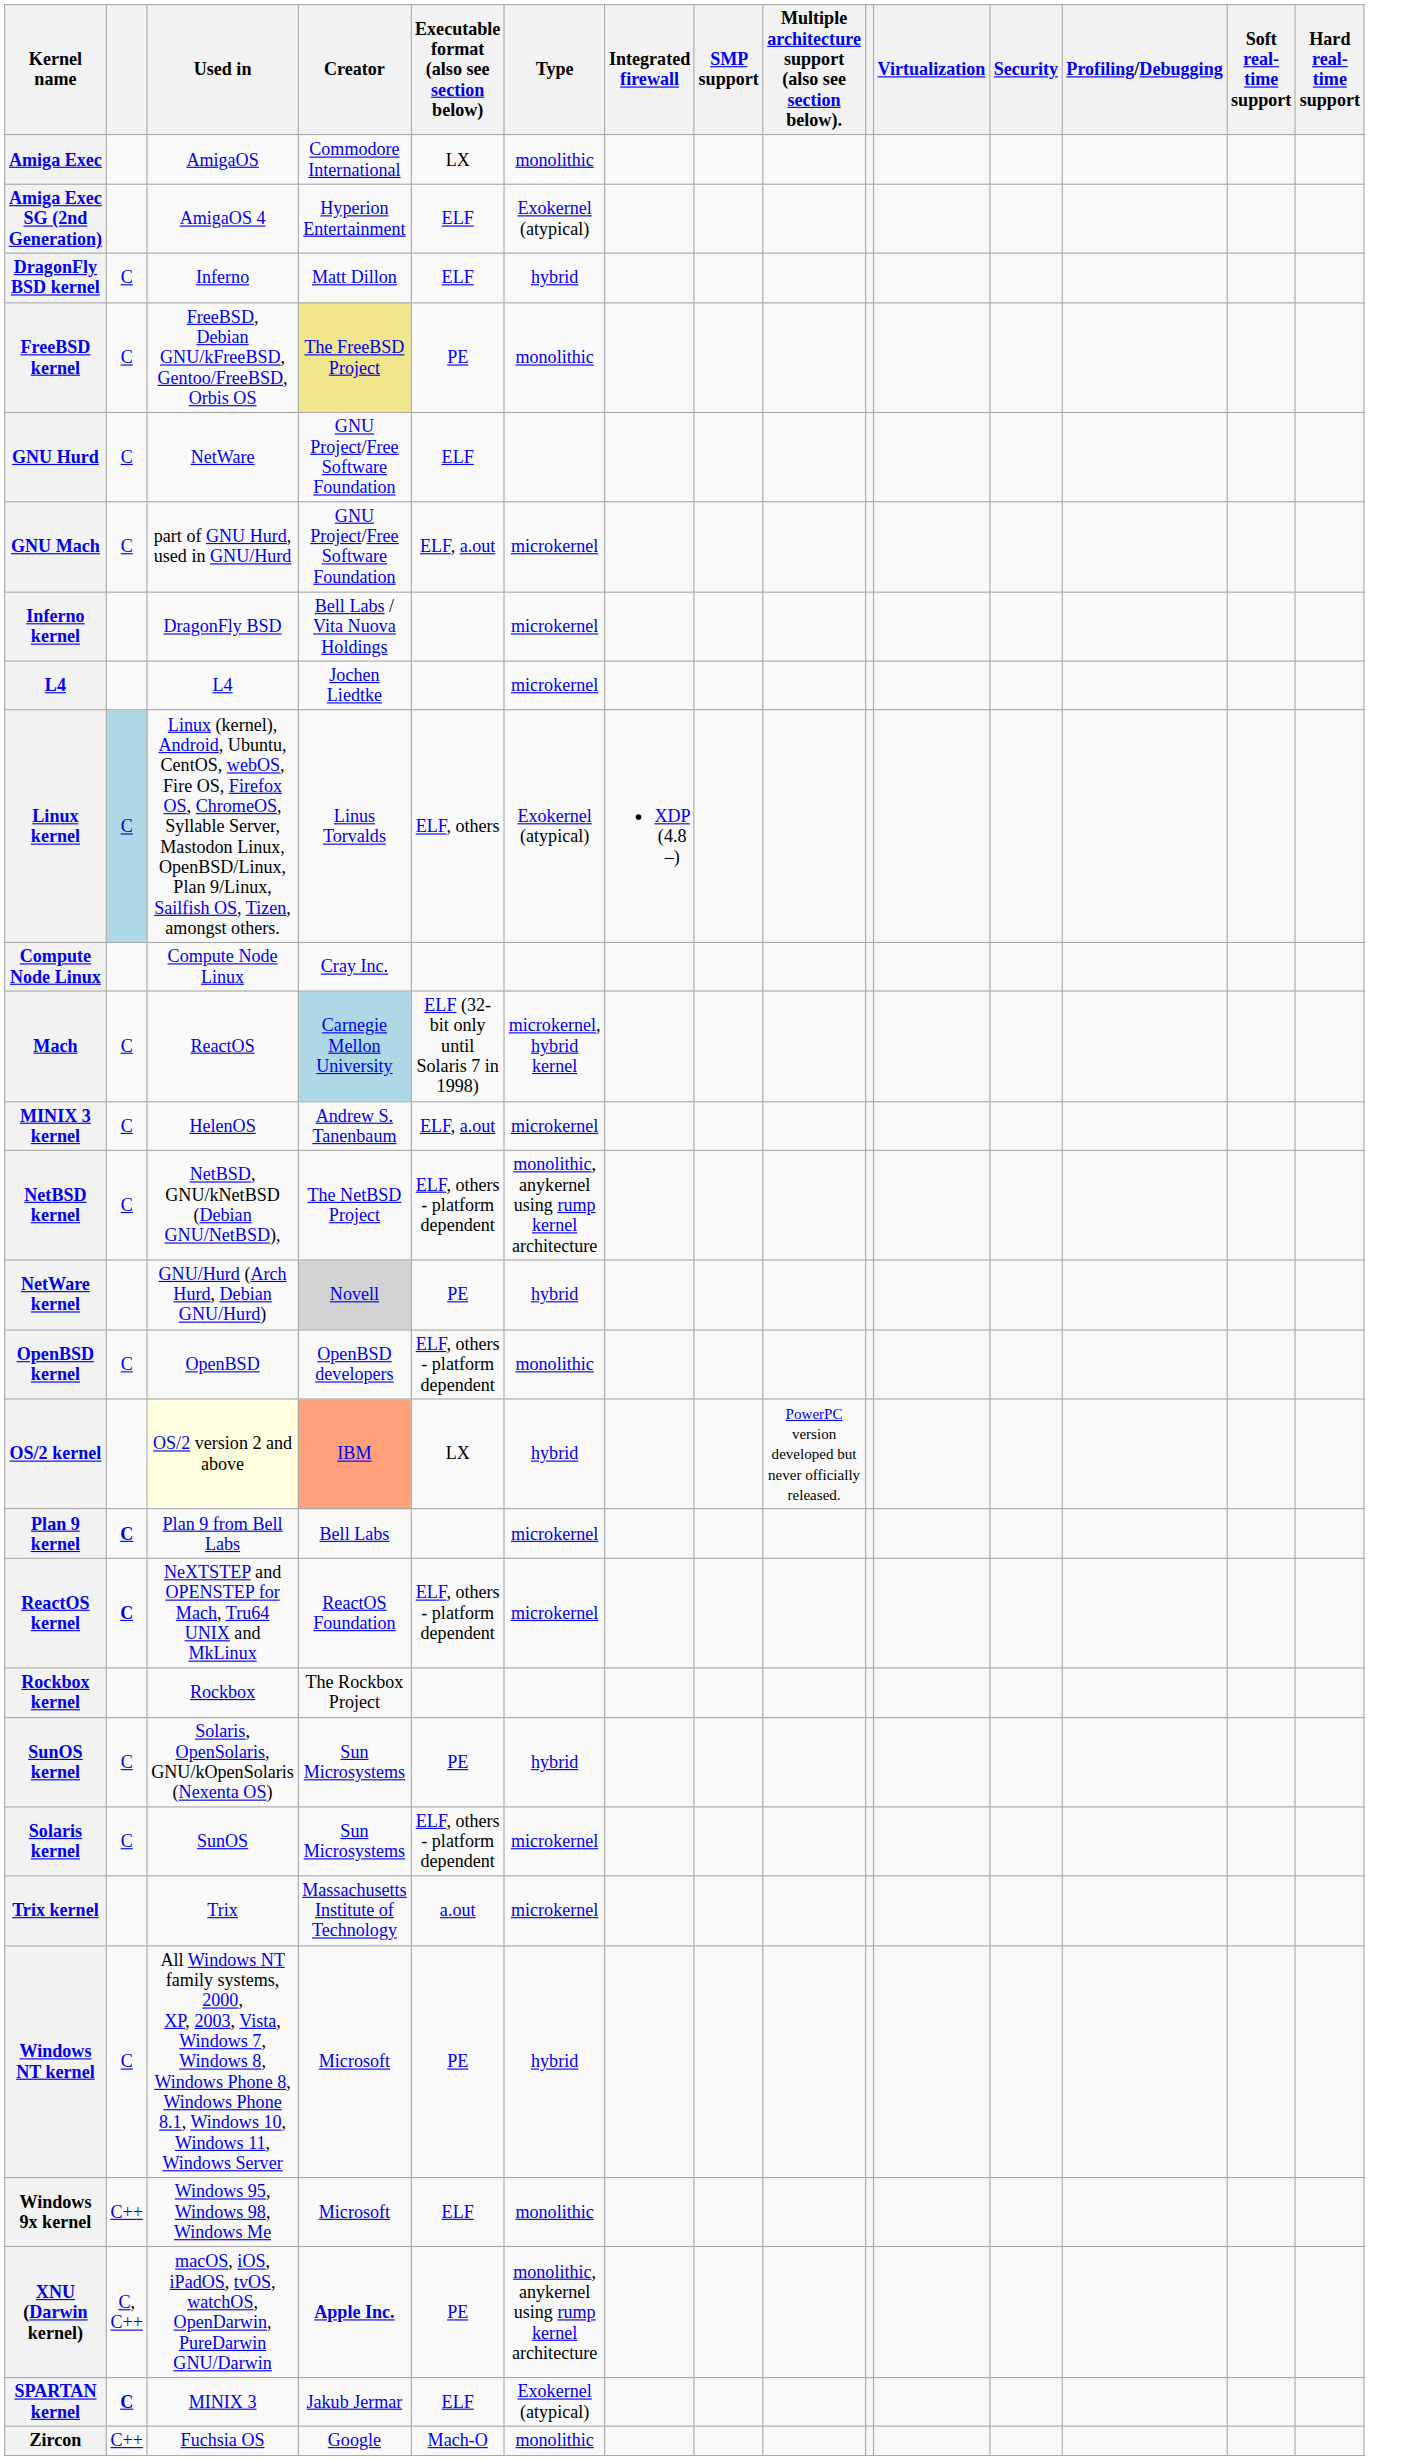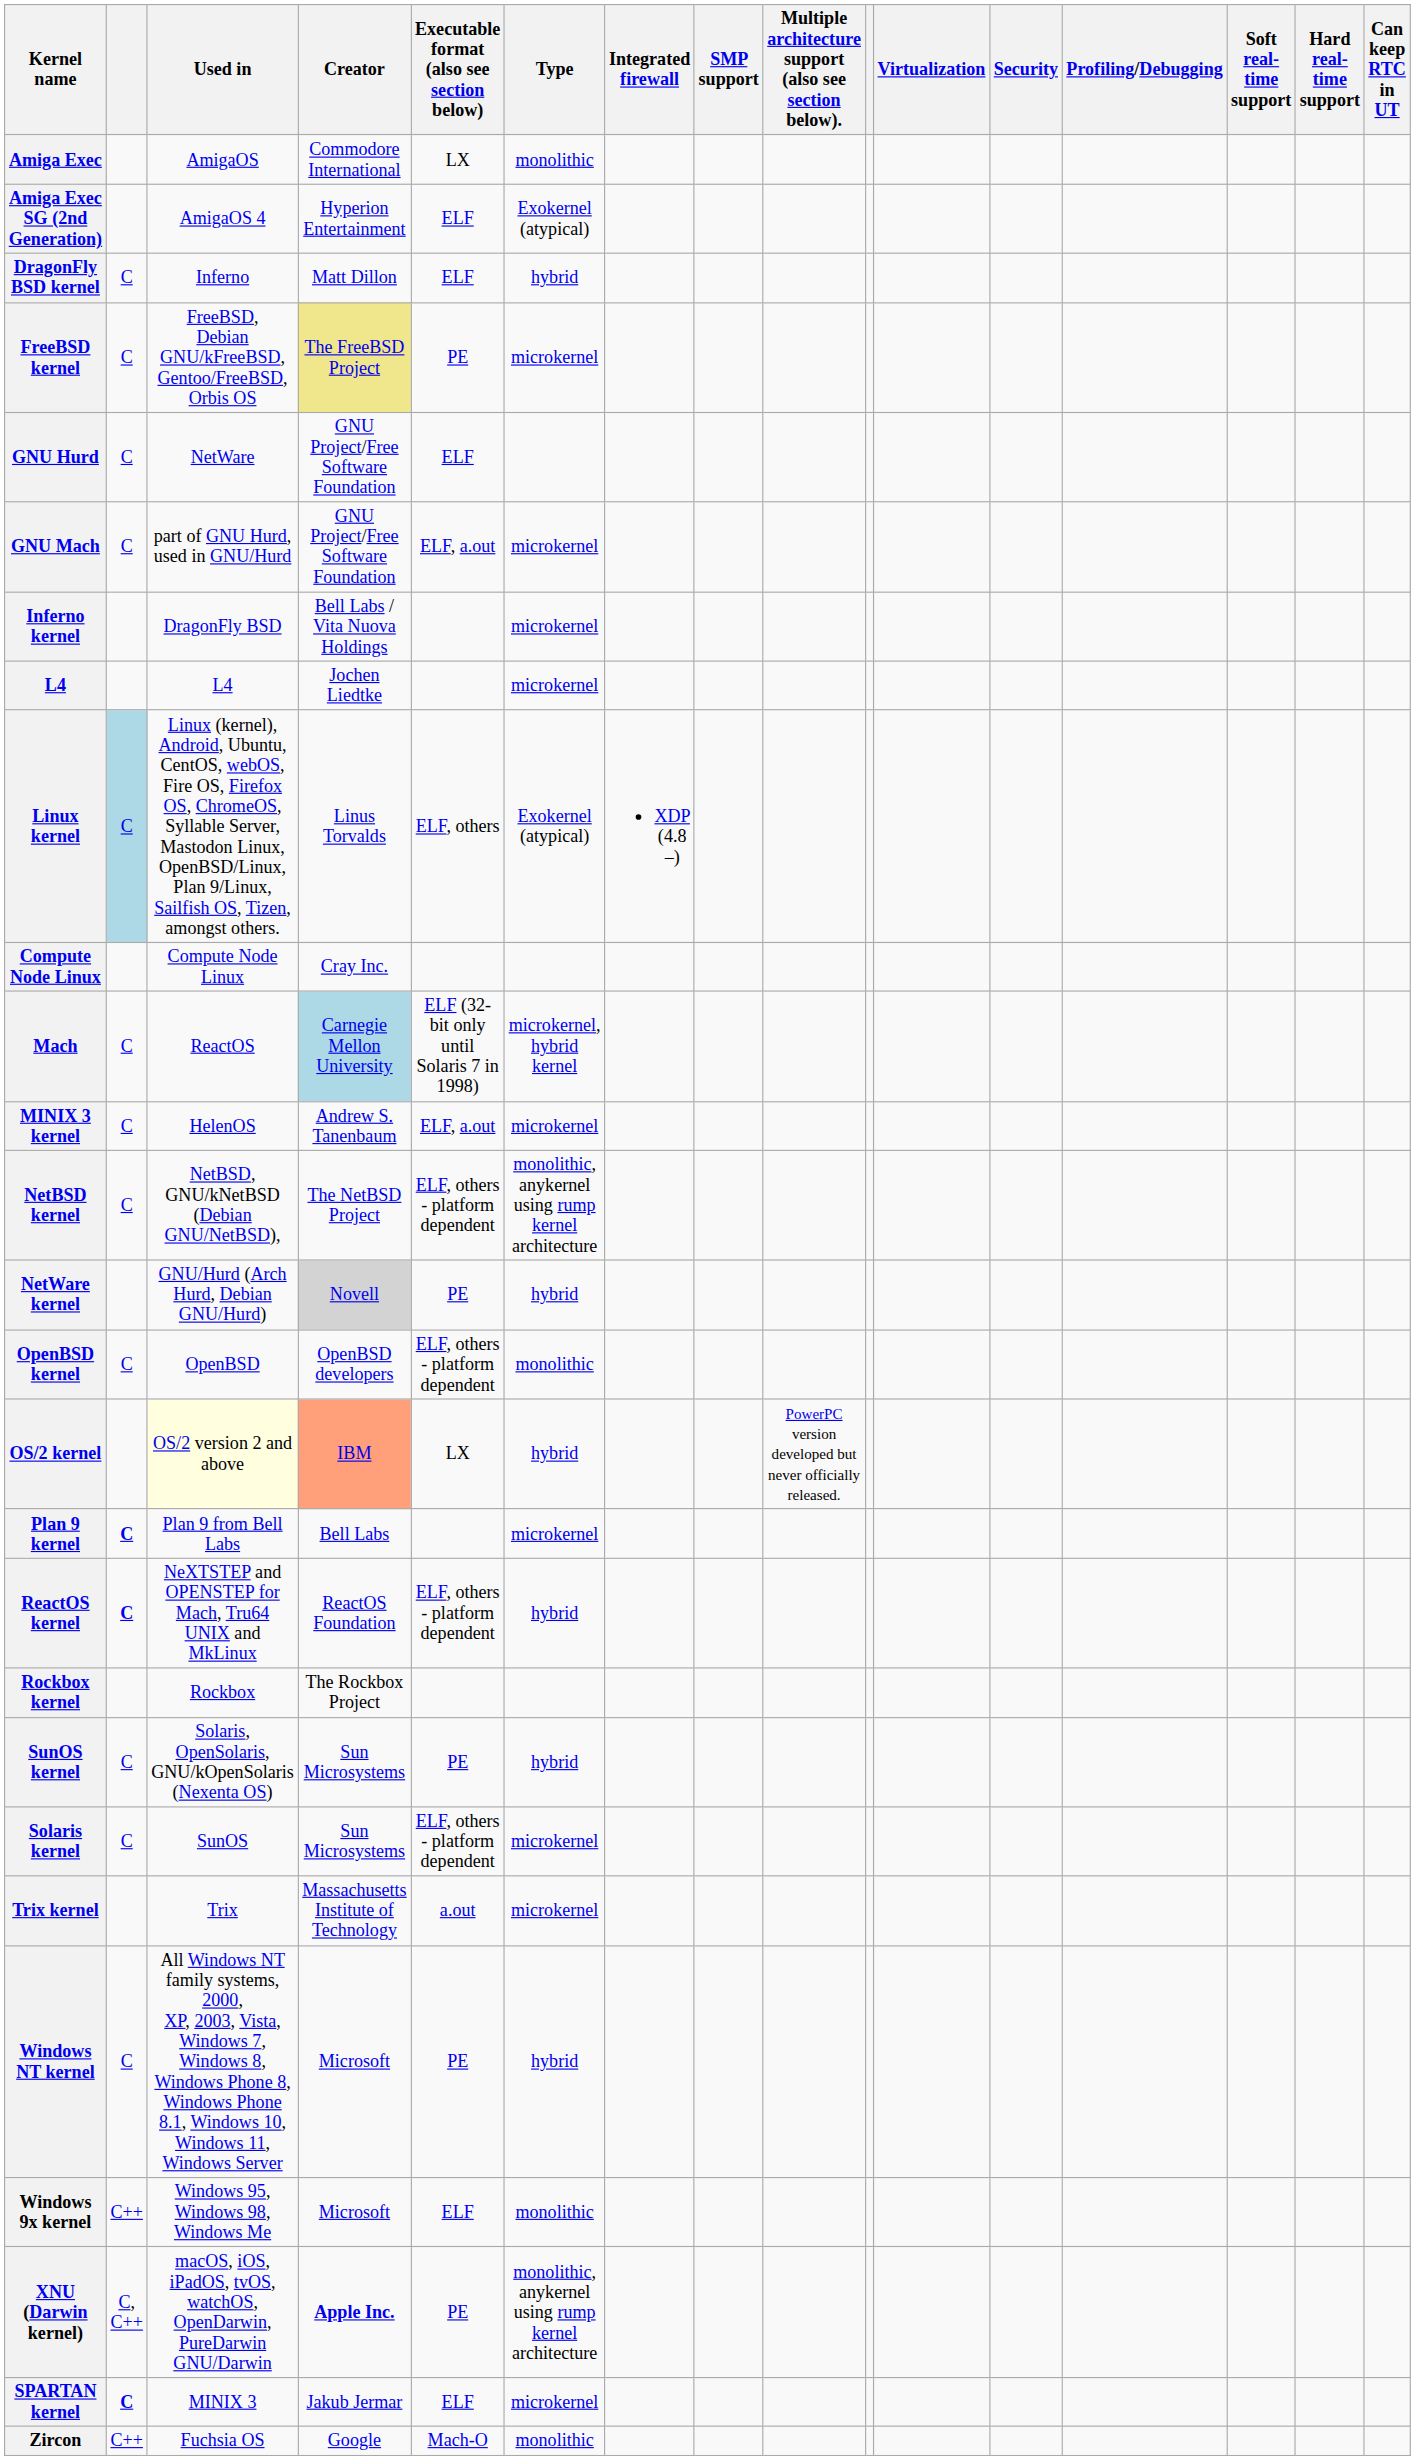+ column: (1387, 69)
(555, 357) monolithic -> (555, 357) microkernel
(555, 1612) microkernel -> (555, 1612) hybrid
(555, 2401) Exokernel (atypical) -> (555, 2401) microkernel
